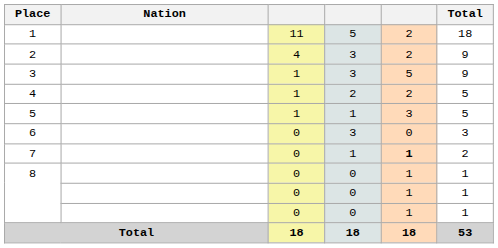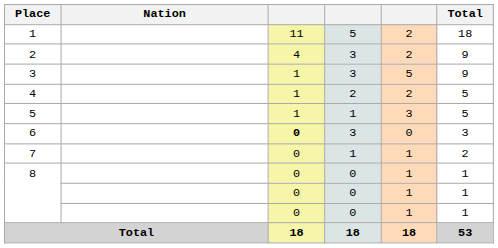(297, 133) normal -> (297, 133) bold
(409, 153) bold -> (409, 153) normal
